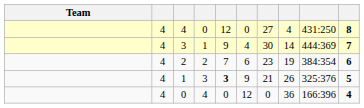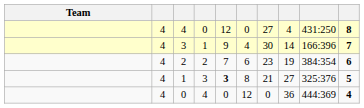(319, 45) 444:369 -> (319, 45) 166:396
(247, 78) 9 -> (247, 78) 8
(289, 78) 26 -> (289, 78) 27
(319, 95) 166:396 -> (319, 95) 444:369
